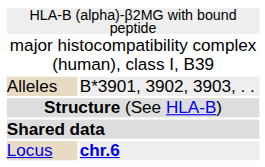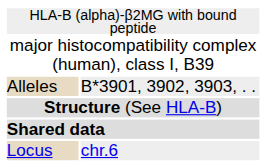(100, 150) bold -> (99, 150) normal
